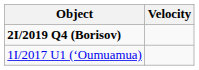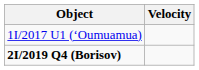rows swapped: (75, 55) <-> (64, 34)
